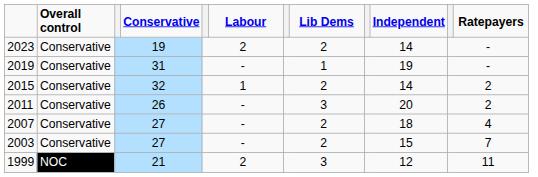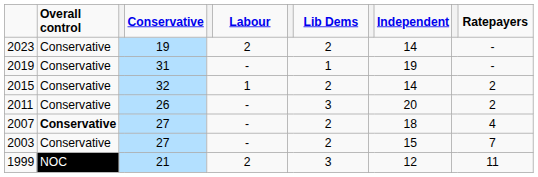(75, 124) normal -> (78, 124) bold
